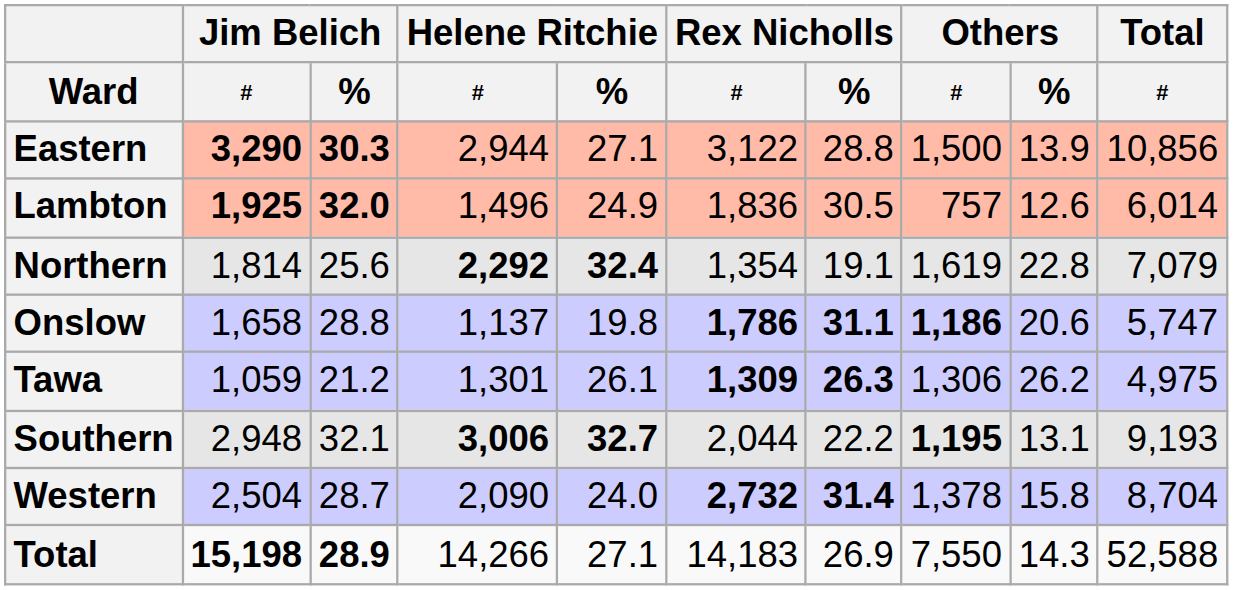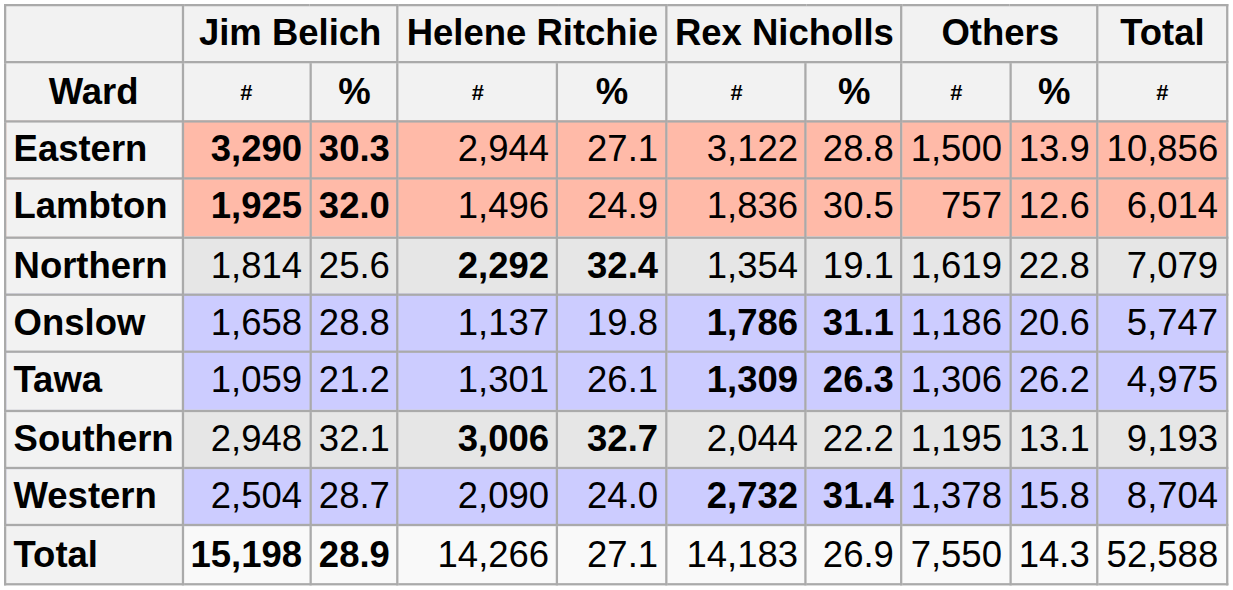(956, 322) bold -> (956, 322) normal
(956, 438) bold -> (956, 438) normal
